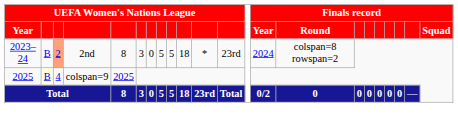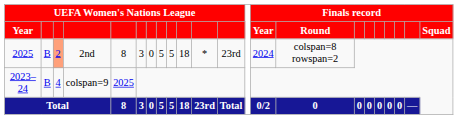(23, 53) 2023–24 -> (23, 53) 2025
(23, 76) 2025 -> (23, 83) 2023–24
(47, 76) lightyellow background -> (47, 83) no background
